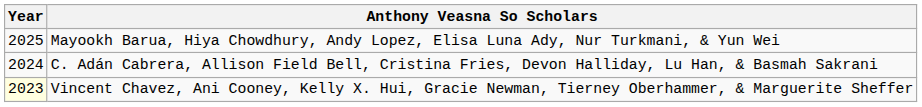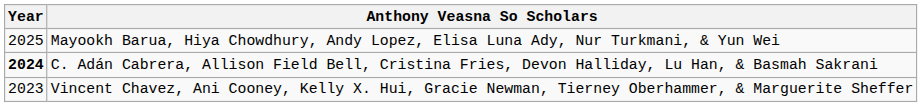(26, 65) normal -> (26, 65) bold
(26, 89) lightyellow background -> (26, 89) no background
